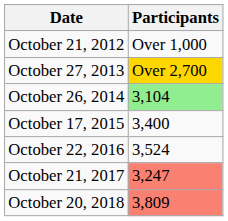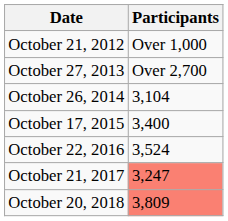(169, 70) gold background -> (169, 70) no background
(151, 96) lightgreen background -> (151, 96) no background
